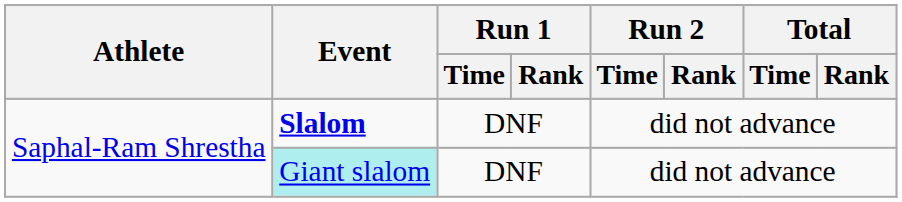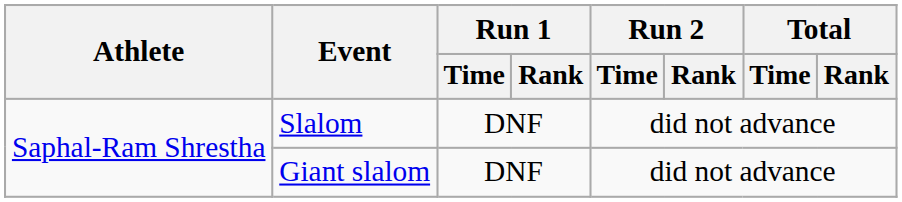(322, 123) bold -> (321, 123) normal
(355, 171) paleturquoise background -> (355, 171) no background
